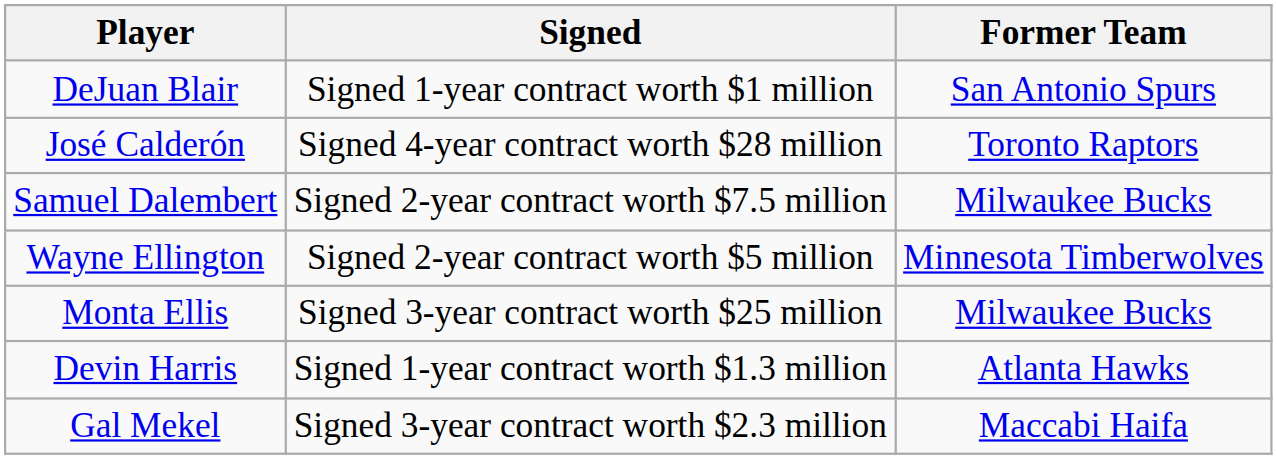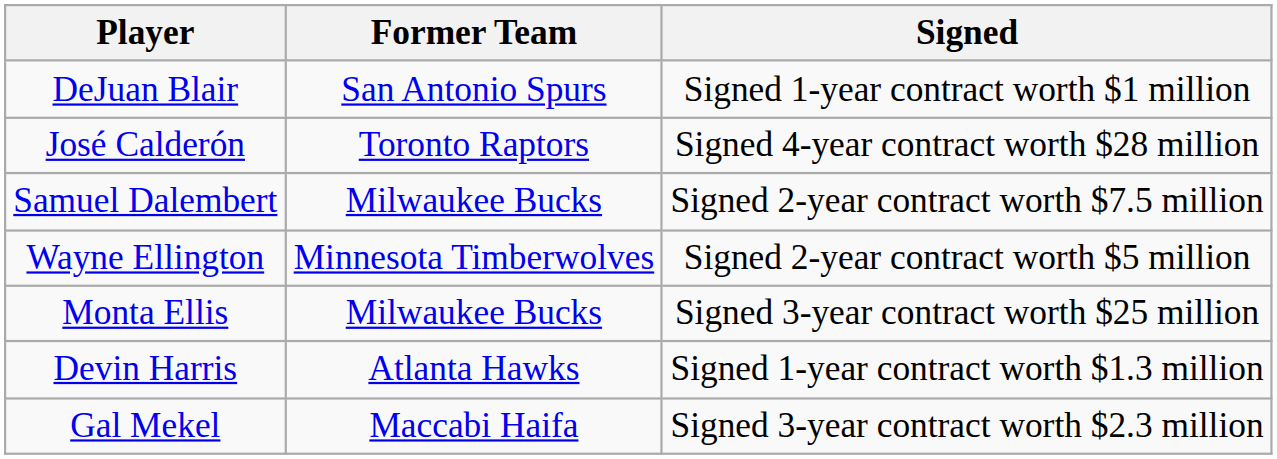columns swapped: (590, 32) <-> (1083, 32)
